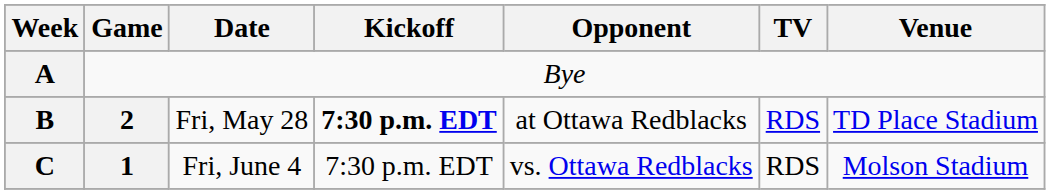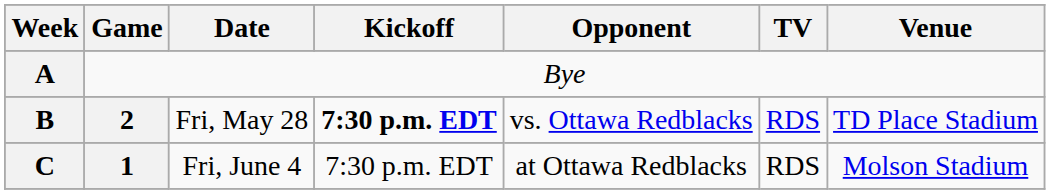(631, 119) at Ottawa Redblacks -> (631, 119) vs. Ottawa Redblacks
(631, 166) vs. Ottawa Redblacks -> (631, 166) at Ottawa Redblacks
